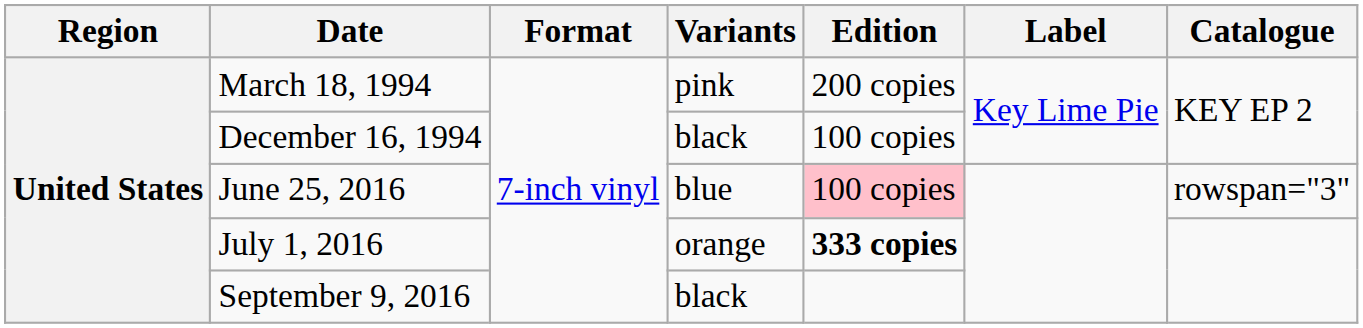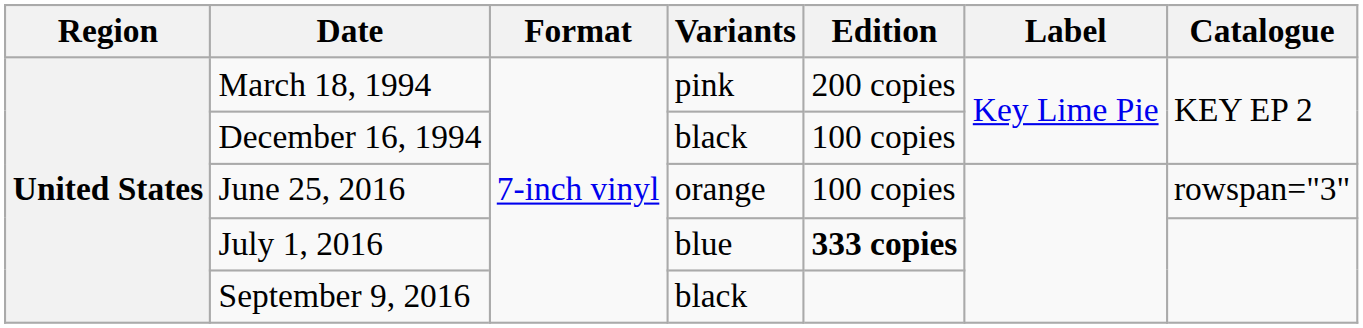(704, 190) blue -> (720, 190) orange
(884, 190) pink background -> (884, 190) no background
(720, 243) orange -> (704, 243) blue
